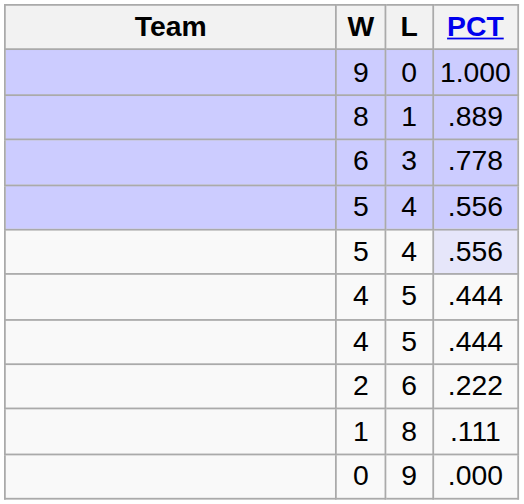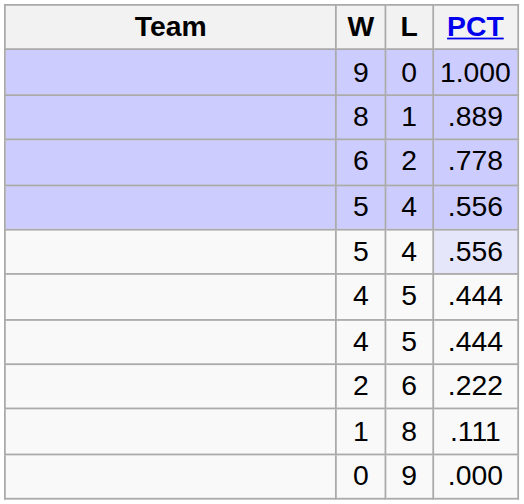(409, 161) 3 -> (409, 161) 2
